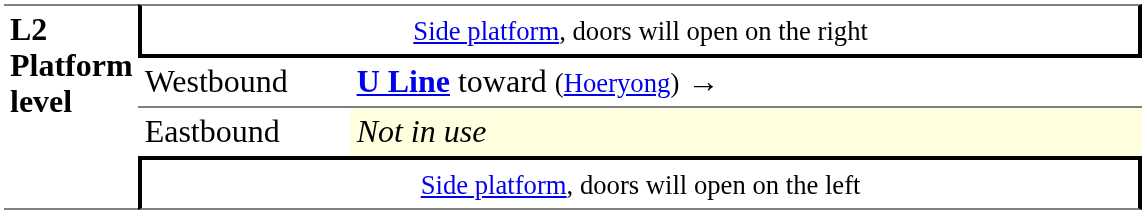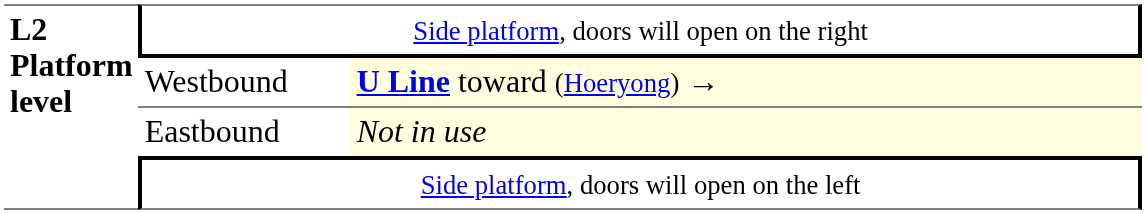(538, 81) no background -> (538, 81) lightyellow background
